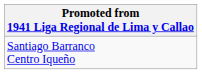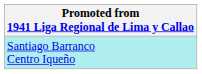(51, 52) no background -> (51, 52) paleturquoise background
